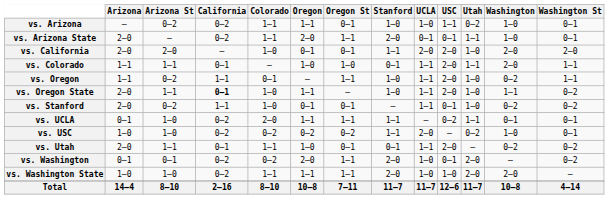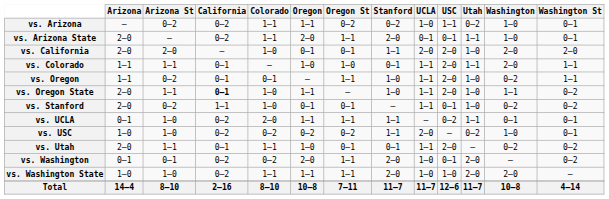(348, 24) 0–1 -> (348, 24) 0–2
(393, 24) 1–0 -> (393, 24) 0–2
(222, 79) 1–1 -> (222, 79) 0–1
